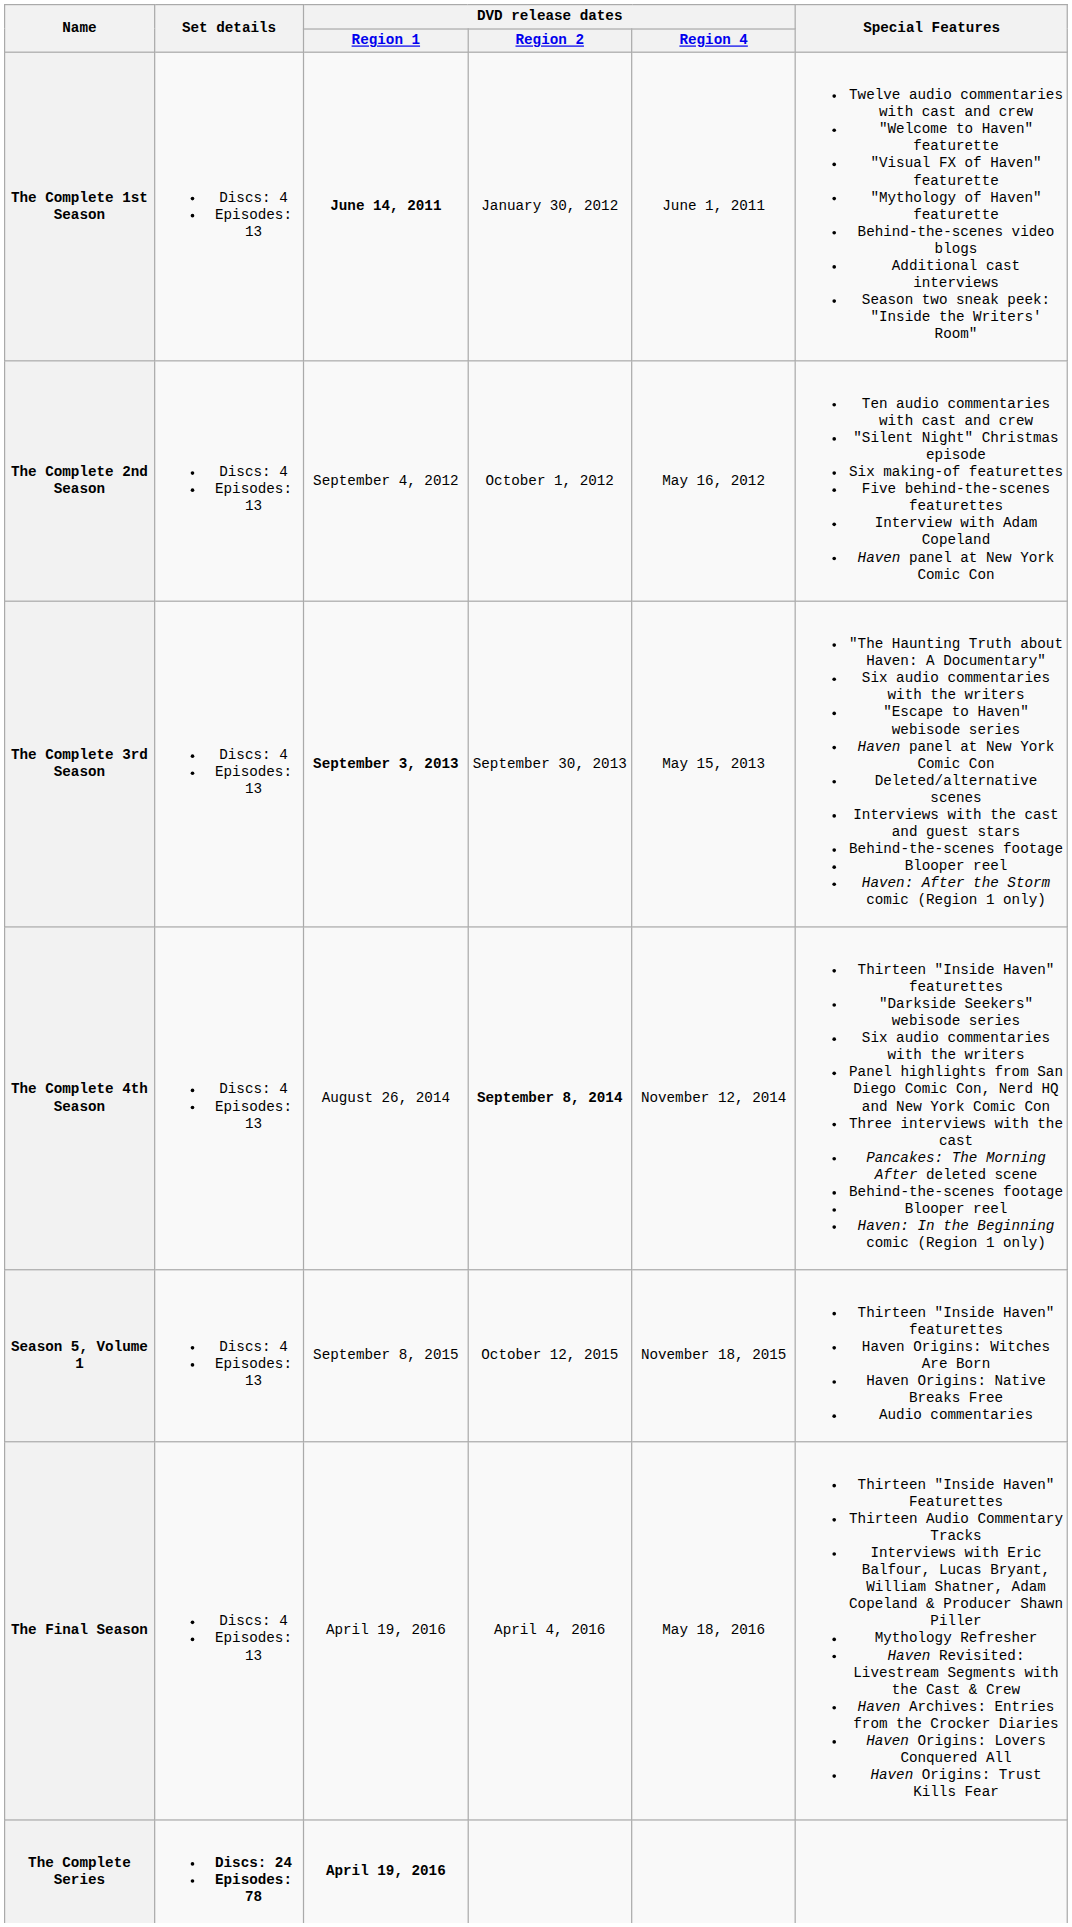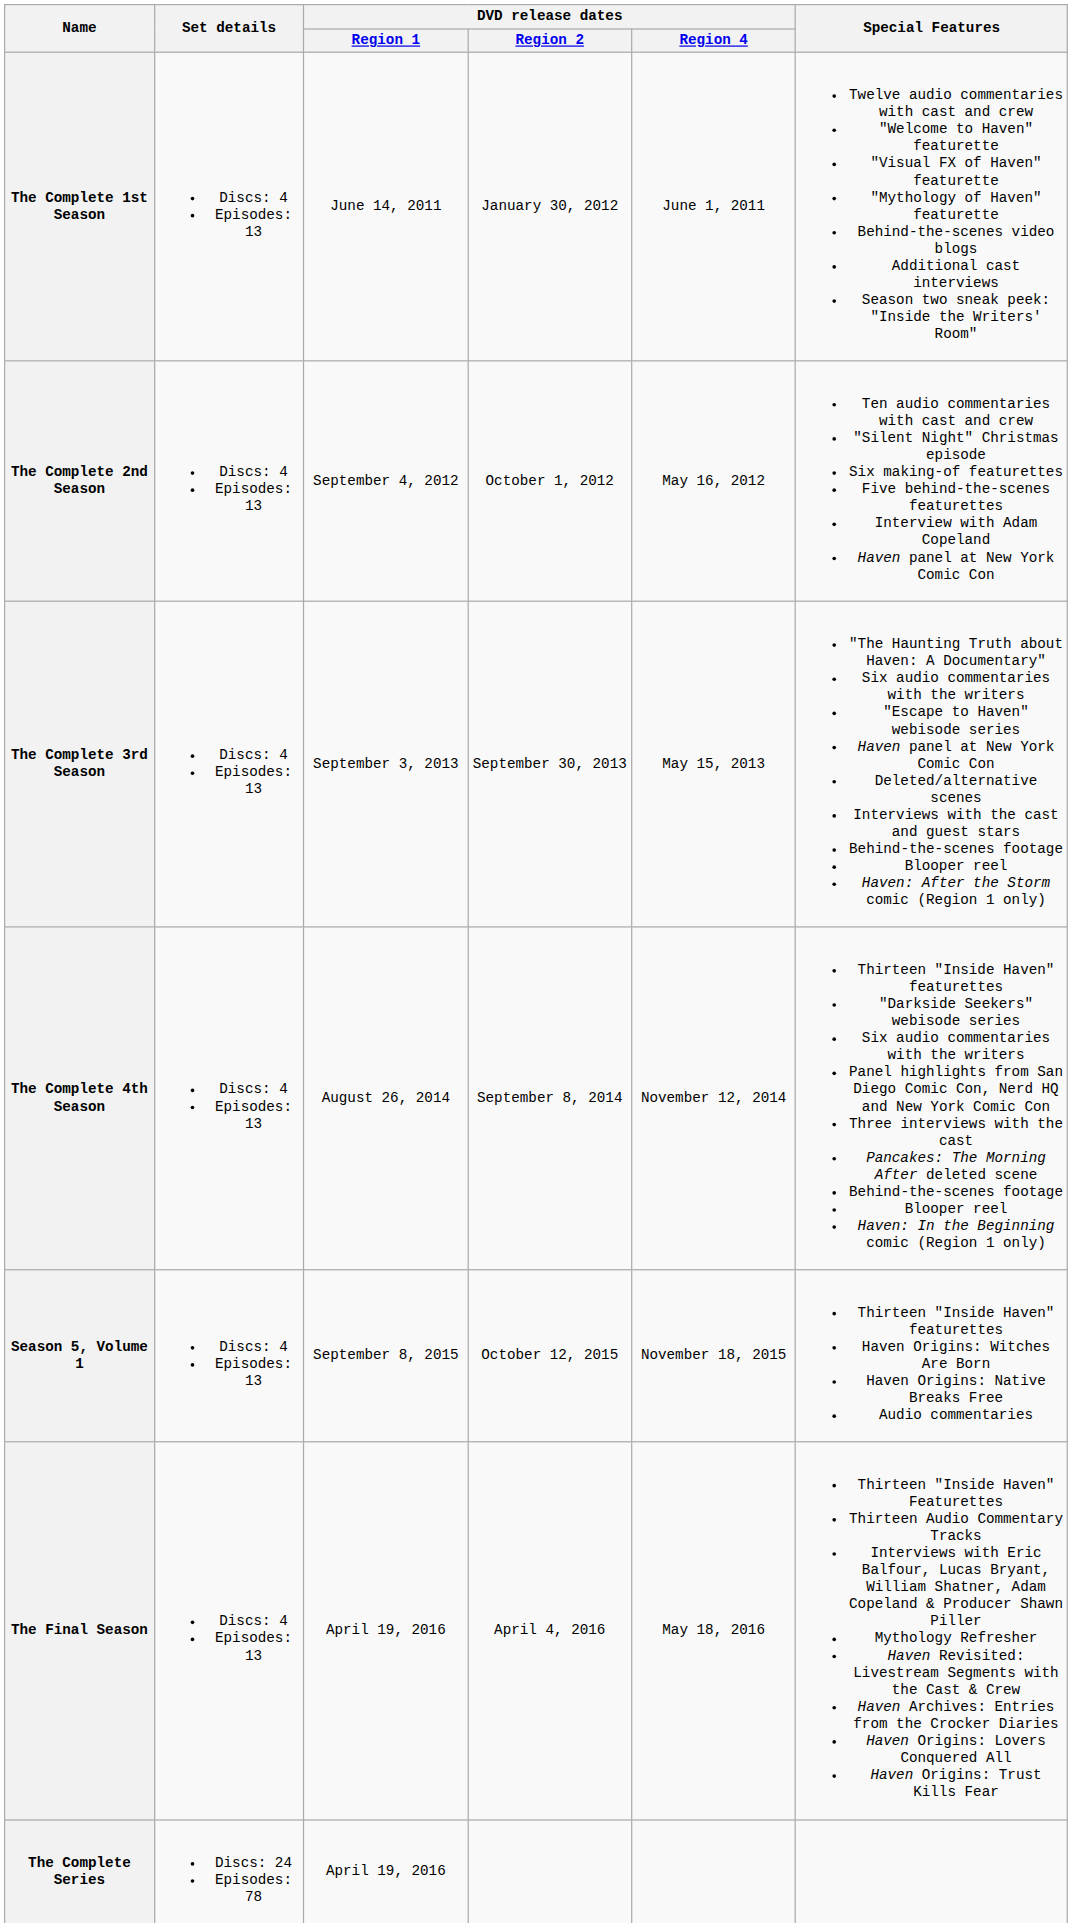(386, 207) bold -> (386, 207) normal
(386, 764) bold -> (386, 764) normal
(550, 1099) bold -> (550, 1099) normal
(229, 1879) bold -> (229, 1879) normal
(386, 1871) bold -> (386, 1871) normal
